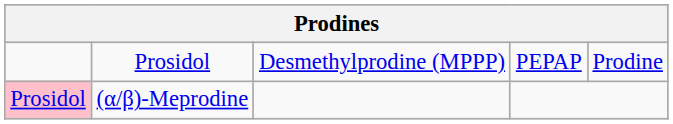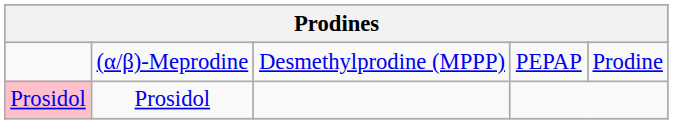(172, 61) Prosidol -> (172, 61) (α/β)-Meprodine
(172, 99) (α/β)-Meprodine -> (172, 99) Prosidol
